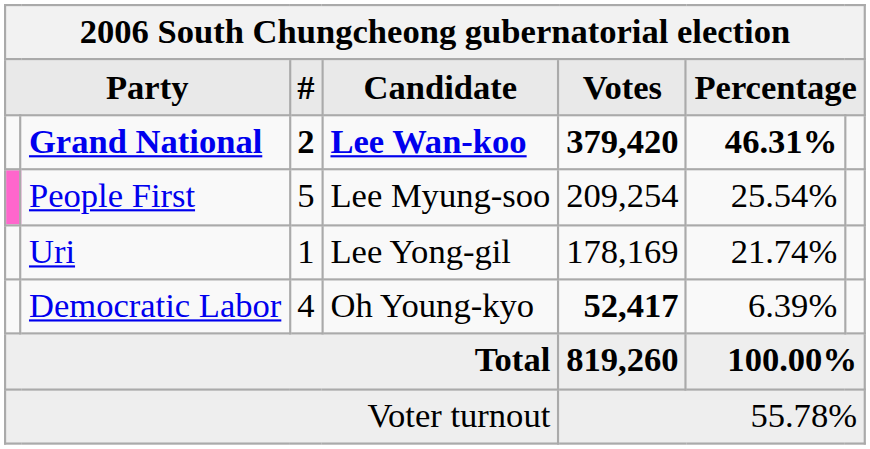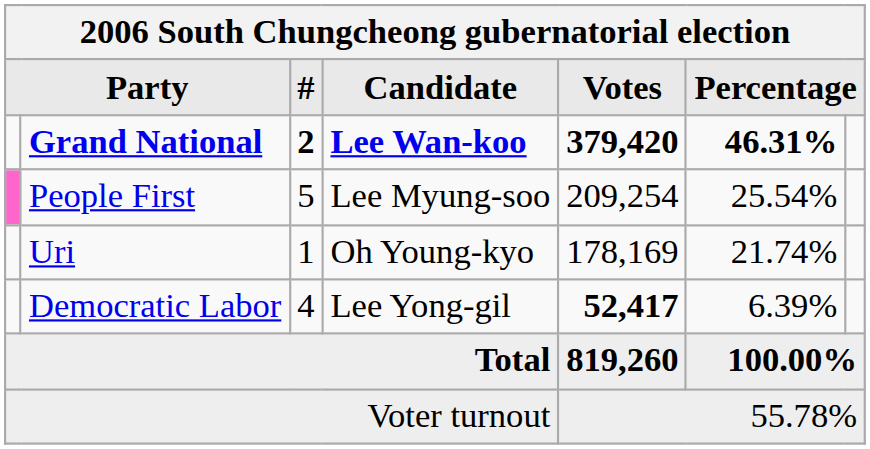(421, 251) Lee Yong-gil -> (432, 251) Oh Young-kyo
(432, 305) Oh Young-kyo -> (421, 305) Lee Yong-gil
